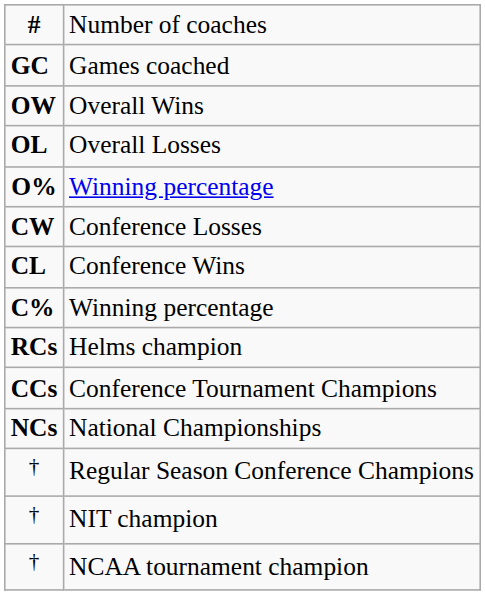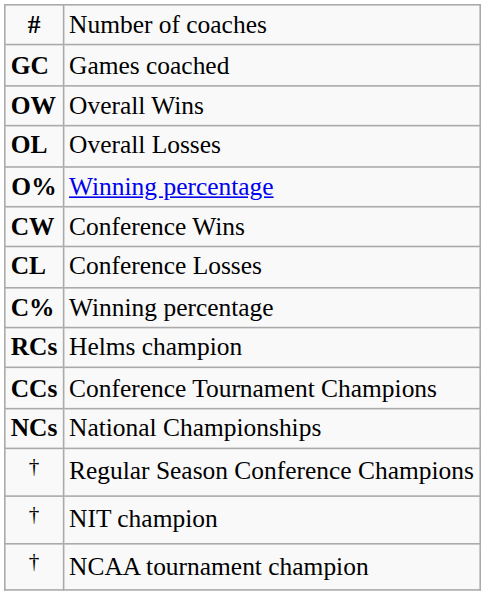(165, 226) Conference Losses -> (157, 226) Conference Wins
(157, 266) Conference Wins -> (165, 266) Conference Losses
